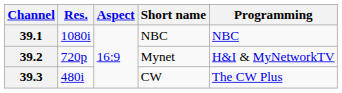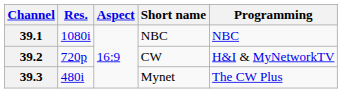(158, 56) Mynet -> (151, 56) CW
(151, 77) CW -> (158, 77) Mynet
